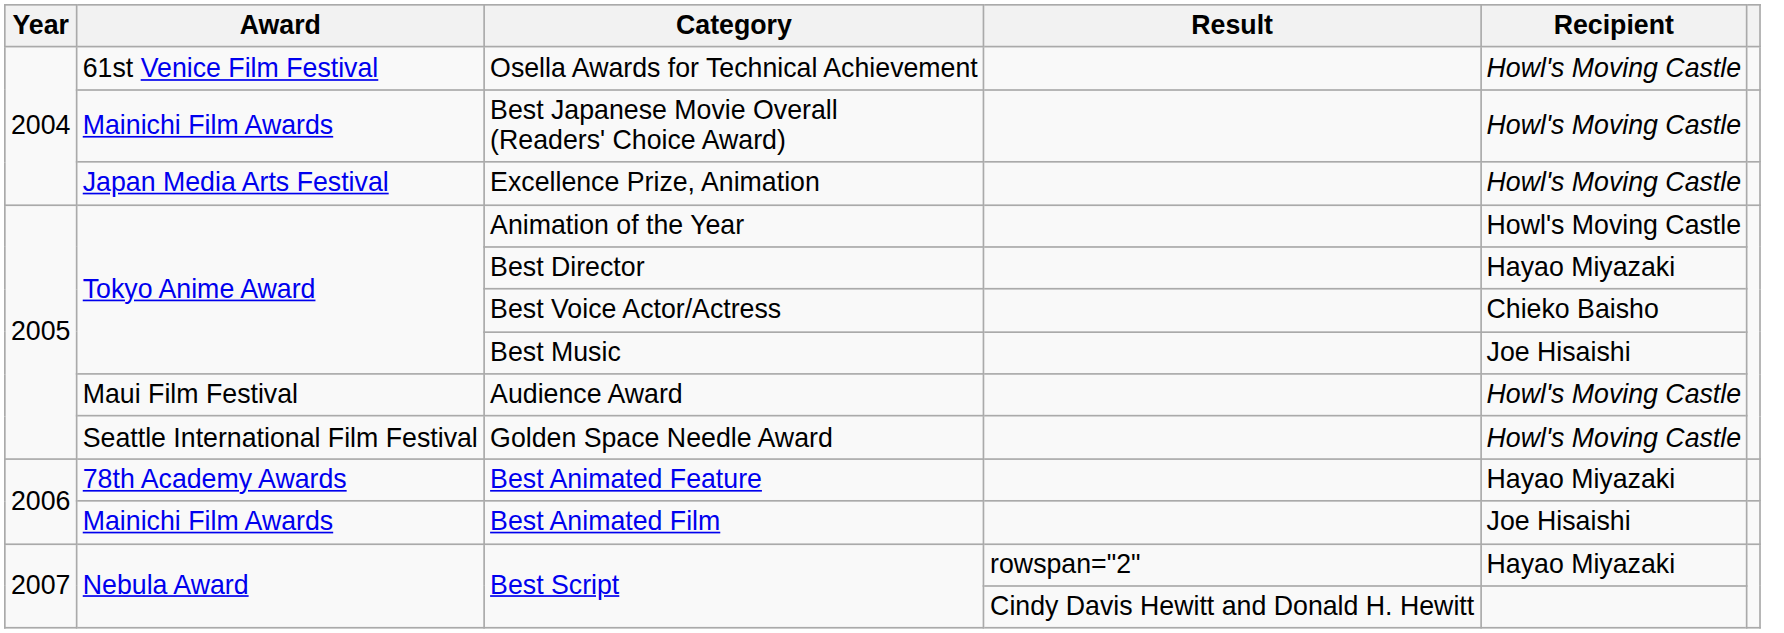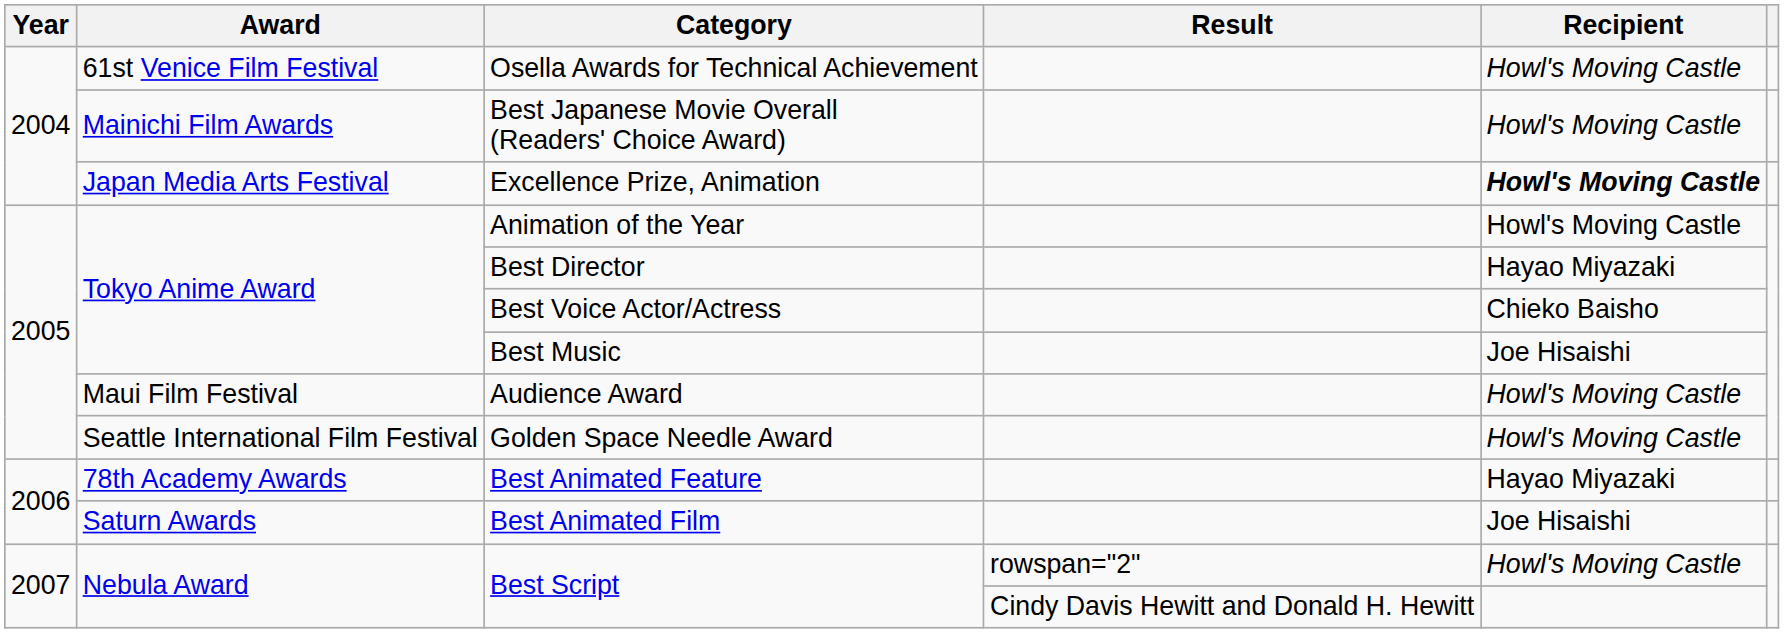(1614, 182) normal -> (1623, 182) bold
(208, 521) Mainichi Film Awards -> (169, 521) Saturn Awards
(1581, 564) Hayao Miyazaki -> (1614, 564) Howl's Moving Castle
